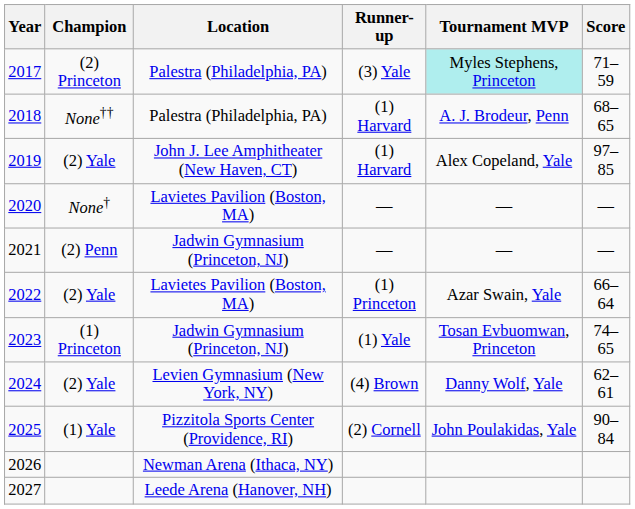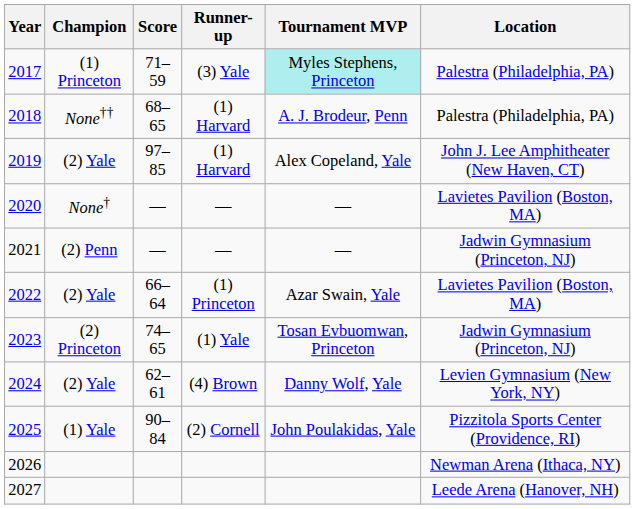columns swapped: (606, 26) <-> (238, 26)
(89, 71) (2) Princeton -> (89, 71) (1) Princeton
(89, 339) (1) Princeton -> (89, 339) (2) Princeton
